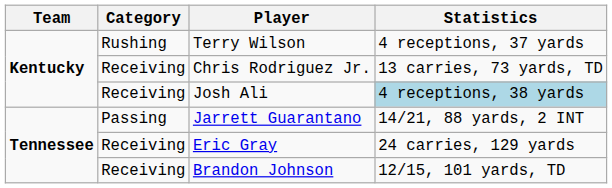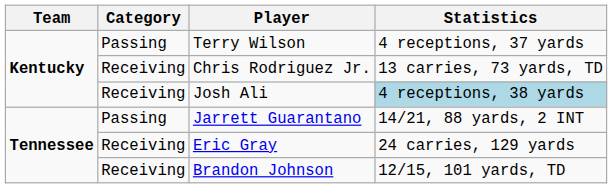(134, 43) Rushing -> (134, 43) Passing
